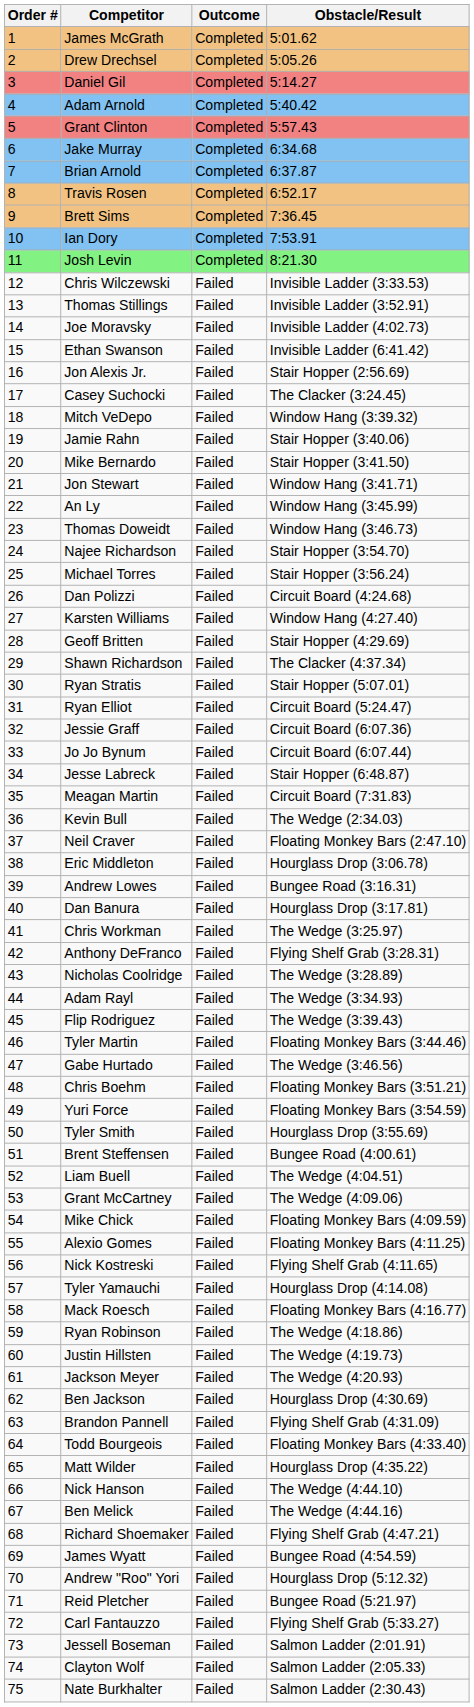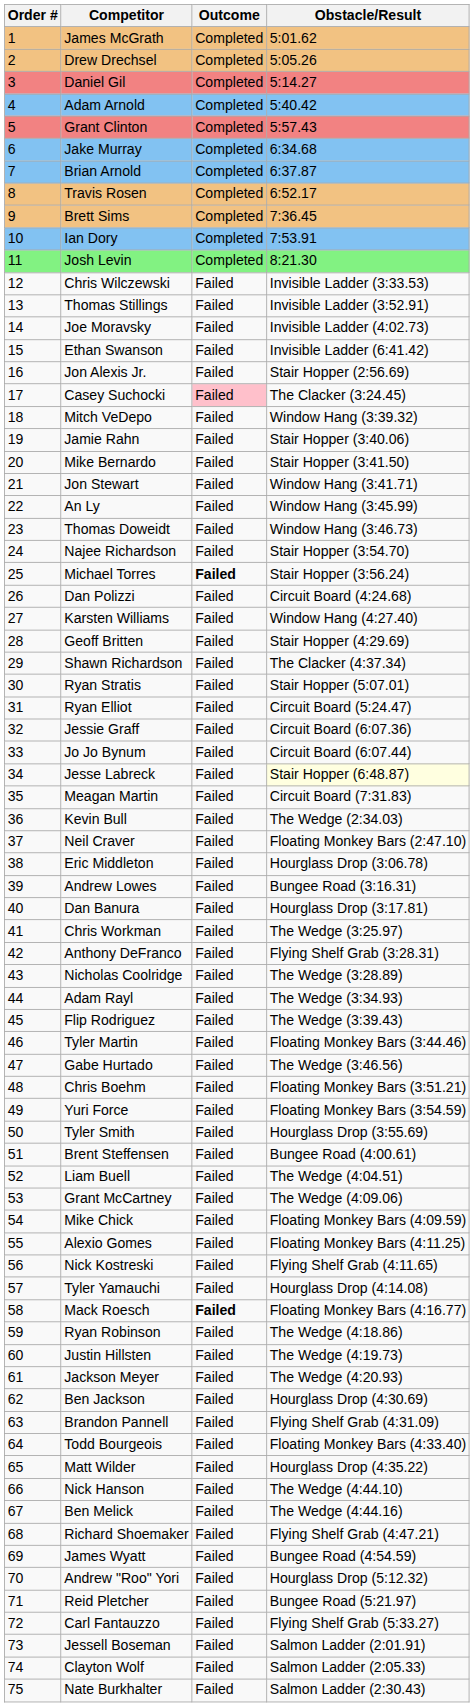(214, 395) no background -> (214, 395) pink background
(214, 573) normal -> (216, 573) bold
(339, 774) no background -> (339, 774) lightyellow background
(214, 1310) normal -> (216, 1310) bold
